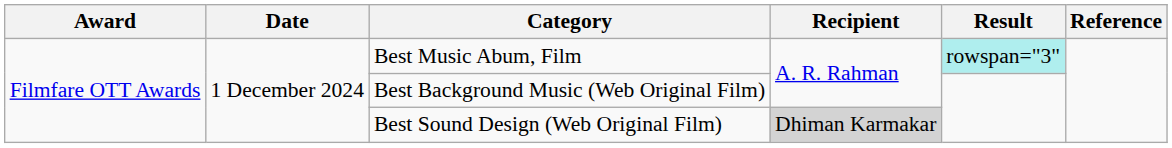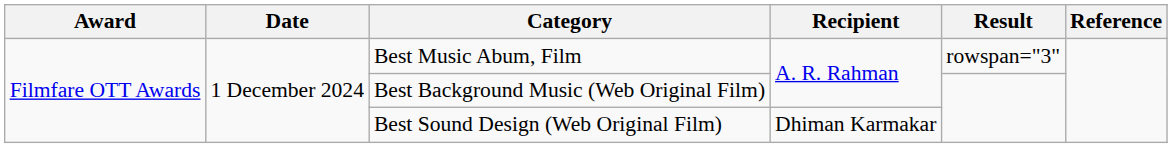(1003, 55) paleturquoise background -> (1003, 55) no background
(856, 124) lightgrey background -> (856, 124) no background
